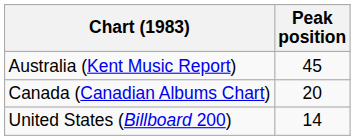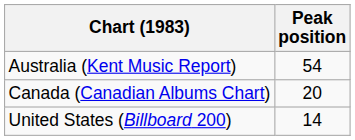(312, 65) 45 -> (312, 65) 54
